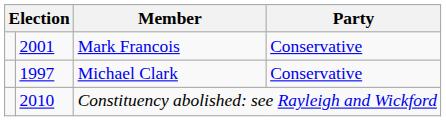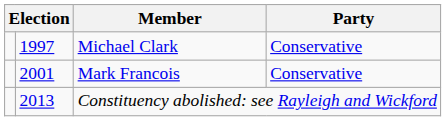rows swapped: (128, 73) <-> (129, 45)
(37, 101) 2010 -> (37, 101) 2013
